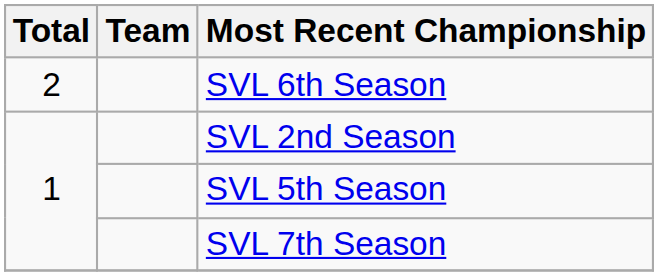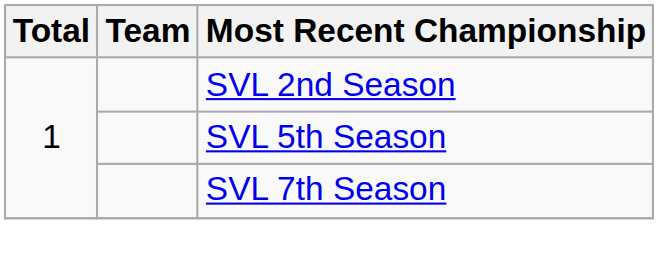- row: (326, 84)
